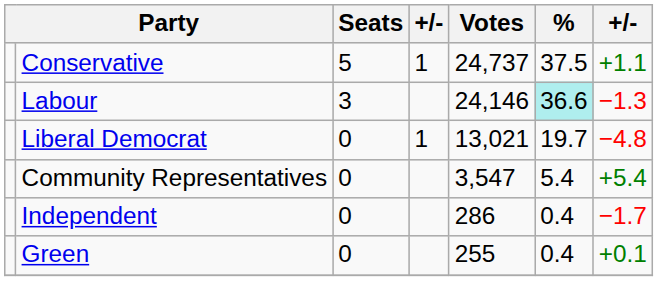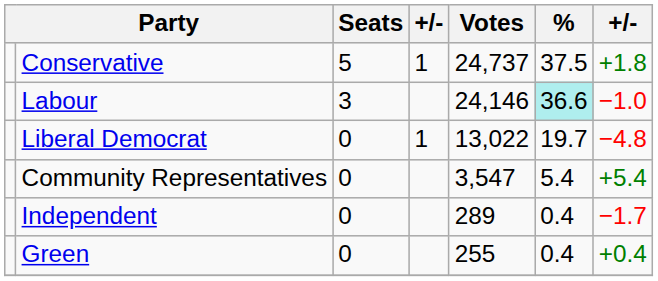(623, 62) +1.1 -> (623, 62) +1.8
(623, 100) −1.3 -> (623, 100) −1.0
(492, 139) 13,021 -> (492, 139) 13,022
(475, 216) 286 -> (475, 216) 289
(623, 255) +0.1 -> (623, 255) +0.4
